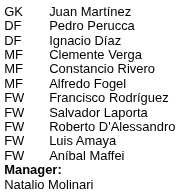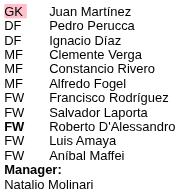(14, 11) no background -> (14, 11) pink background
(14, 126) normal -> (14, 126) bold
